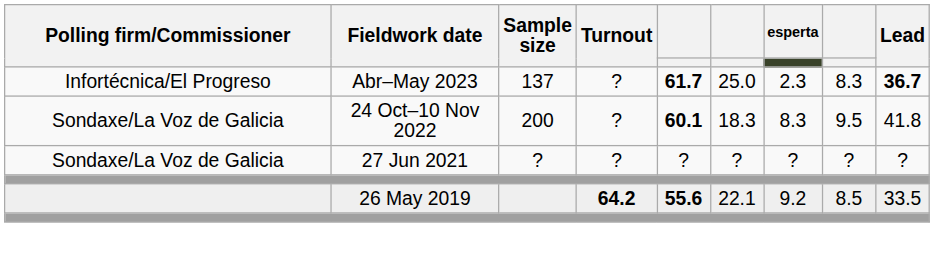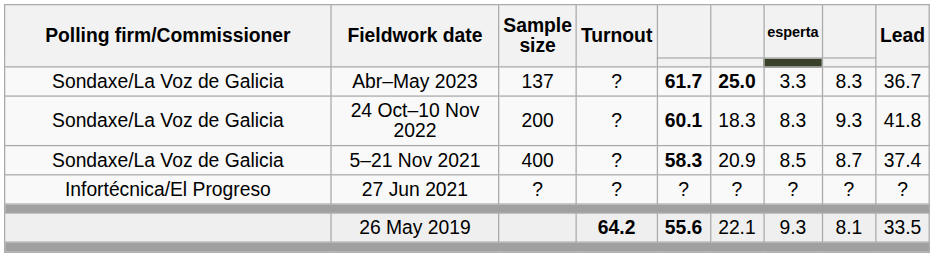(168, 81) Infortécnica/El Progreso -> (168, 81) Sondaxe/La Voz de Galicia
(737, 81) normal -> (737, 81) bold
(793, 81) 2.3 -> (793, 81) 3.3
(903, 81) bold -> (903, 81) normal
(849, 121) 9.5 -> (849, 121) 9.3
+ row: (415, 160)
(168, 160) Sondaxe/La Voz de Galicia -> (168, 189) Infortécnica/El Progreso
(793, 198) 9.2 -> (793, 228) 9.3
(849, 198) 8.5 -> (849, 228) 8.1
